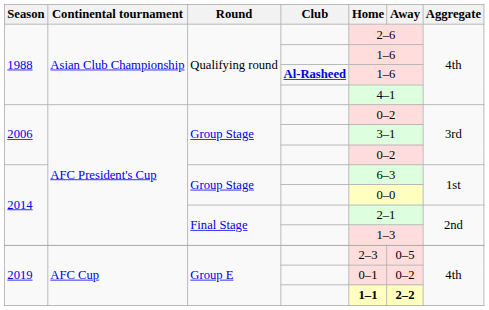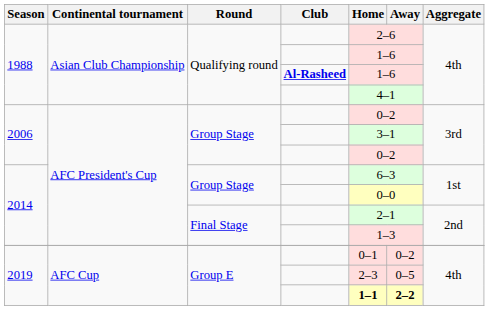(368, 255) 2–3 -> (368, 255) 0–1
(405, 255) 0–5 -> (405, 255) 0–2
(368, 275) 0–1 -> (368, 275) 2–3
(405, 275) 0–2 -> (405, 275) 0–5
